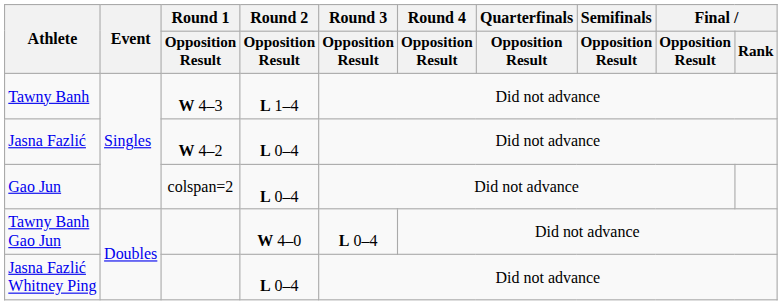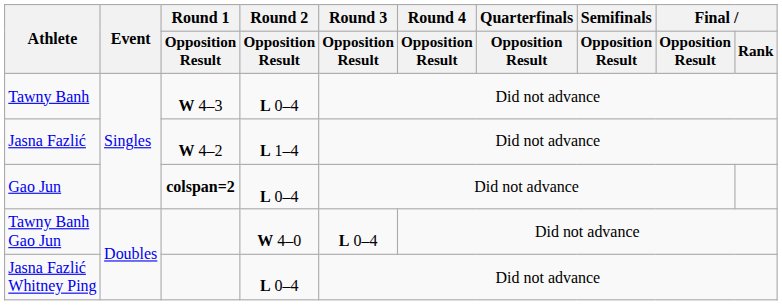(279, 106) L 1–4 -> (279, 106) L 0–4
(279, 151) L 0–4 -> (279, 151) L 1–4
(200, 187) normal -> (200, 187) bold
